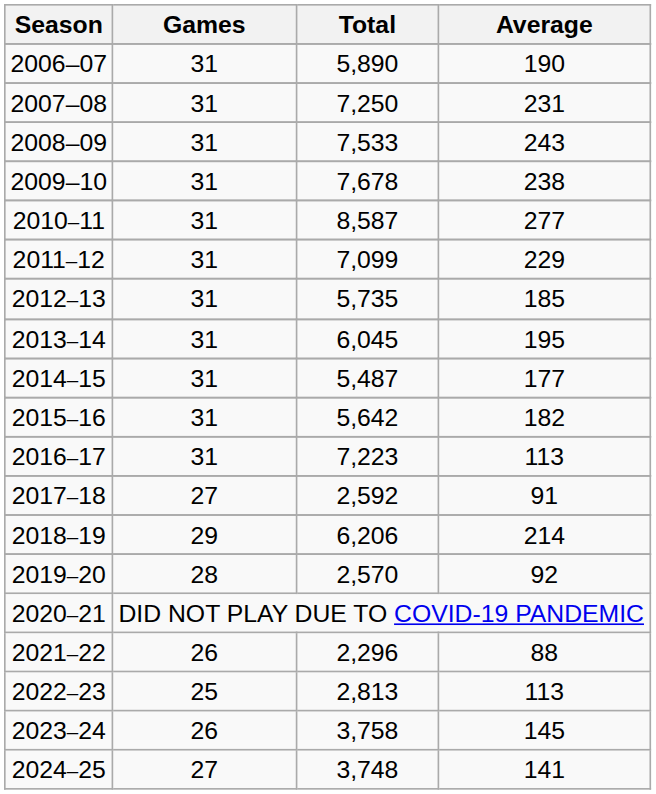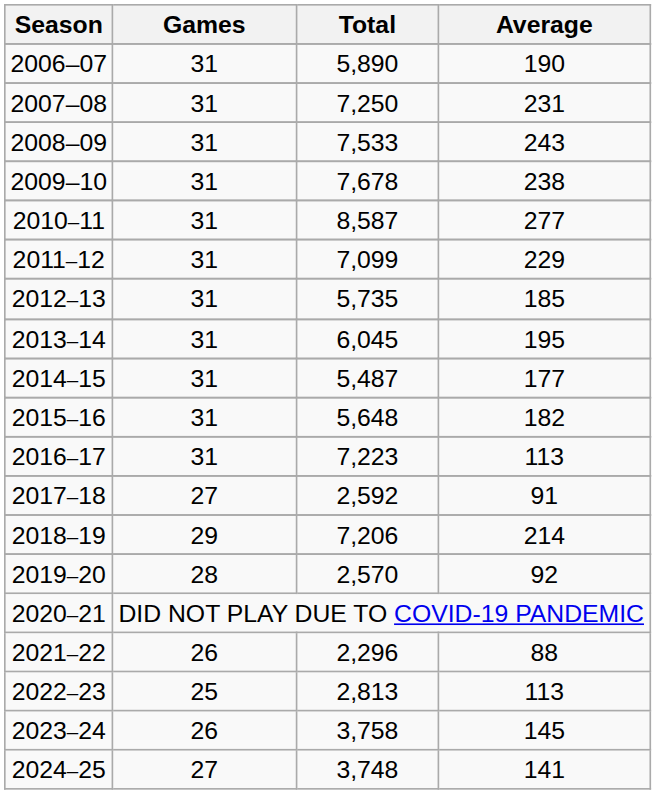(367, 417) 5,642 -> (367, 417) 5,648
(367, 534) 6,206 -> (367, 534) 7,206
